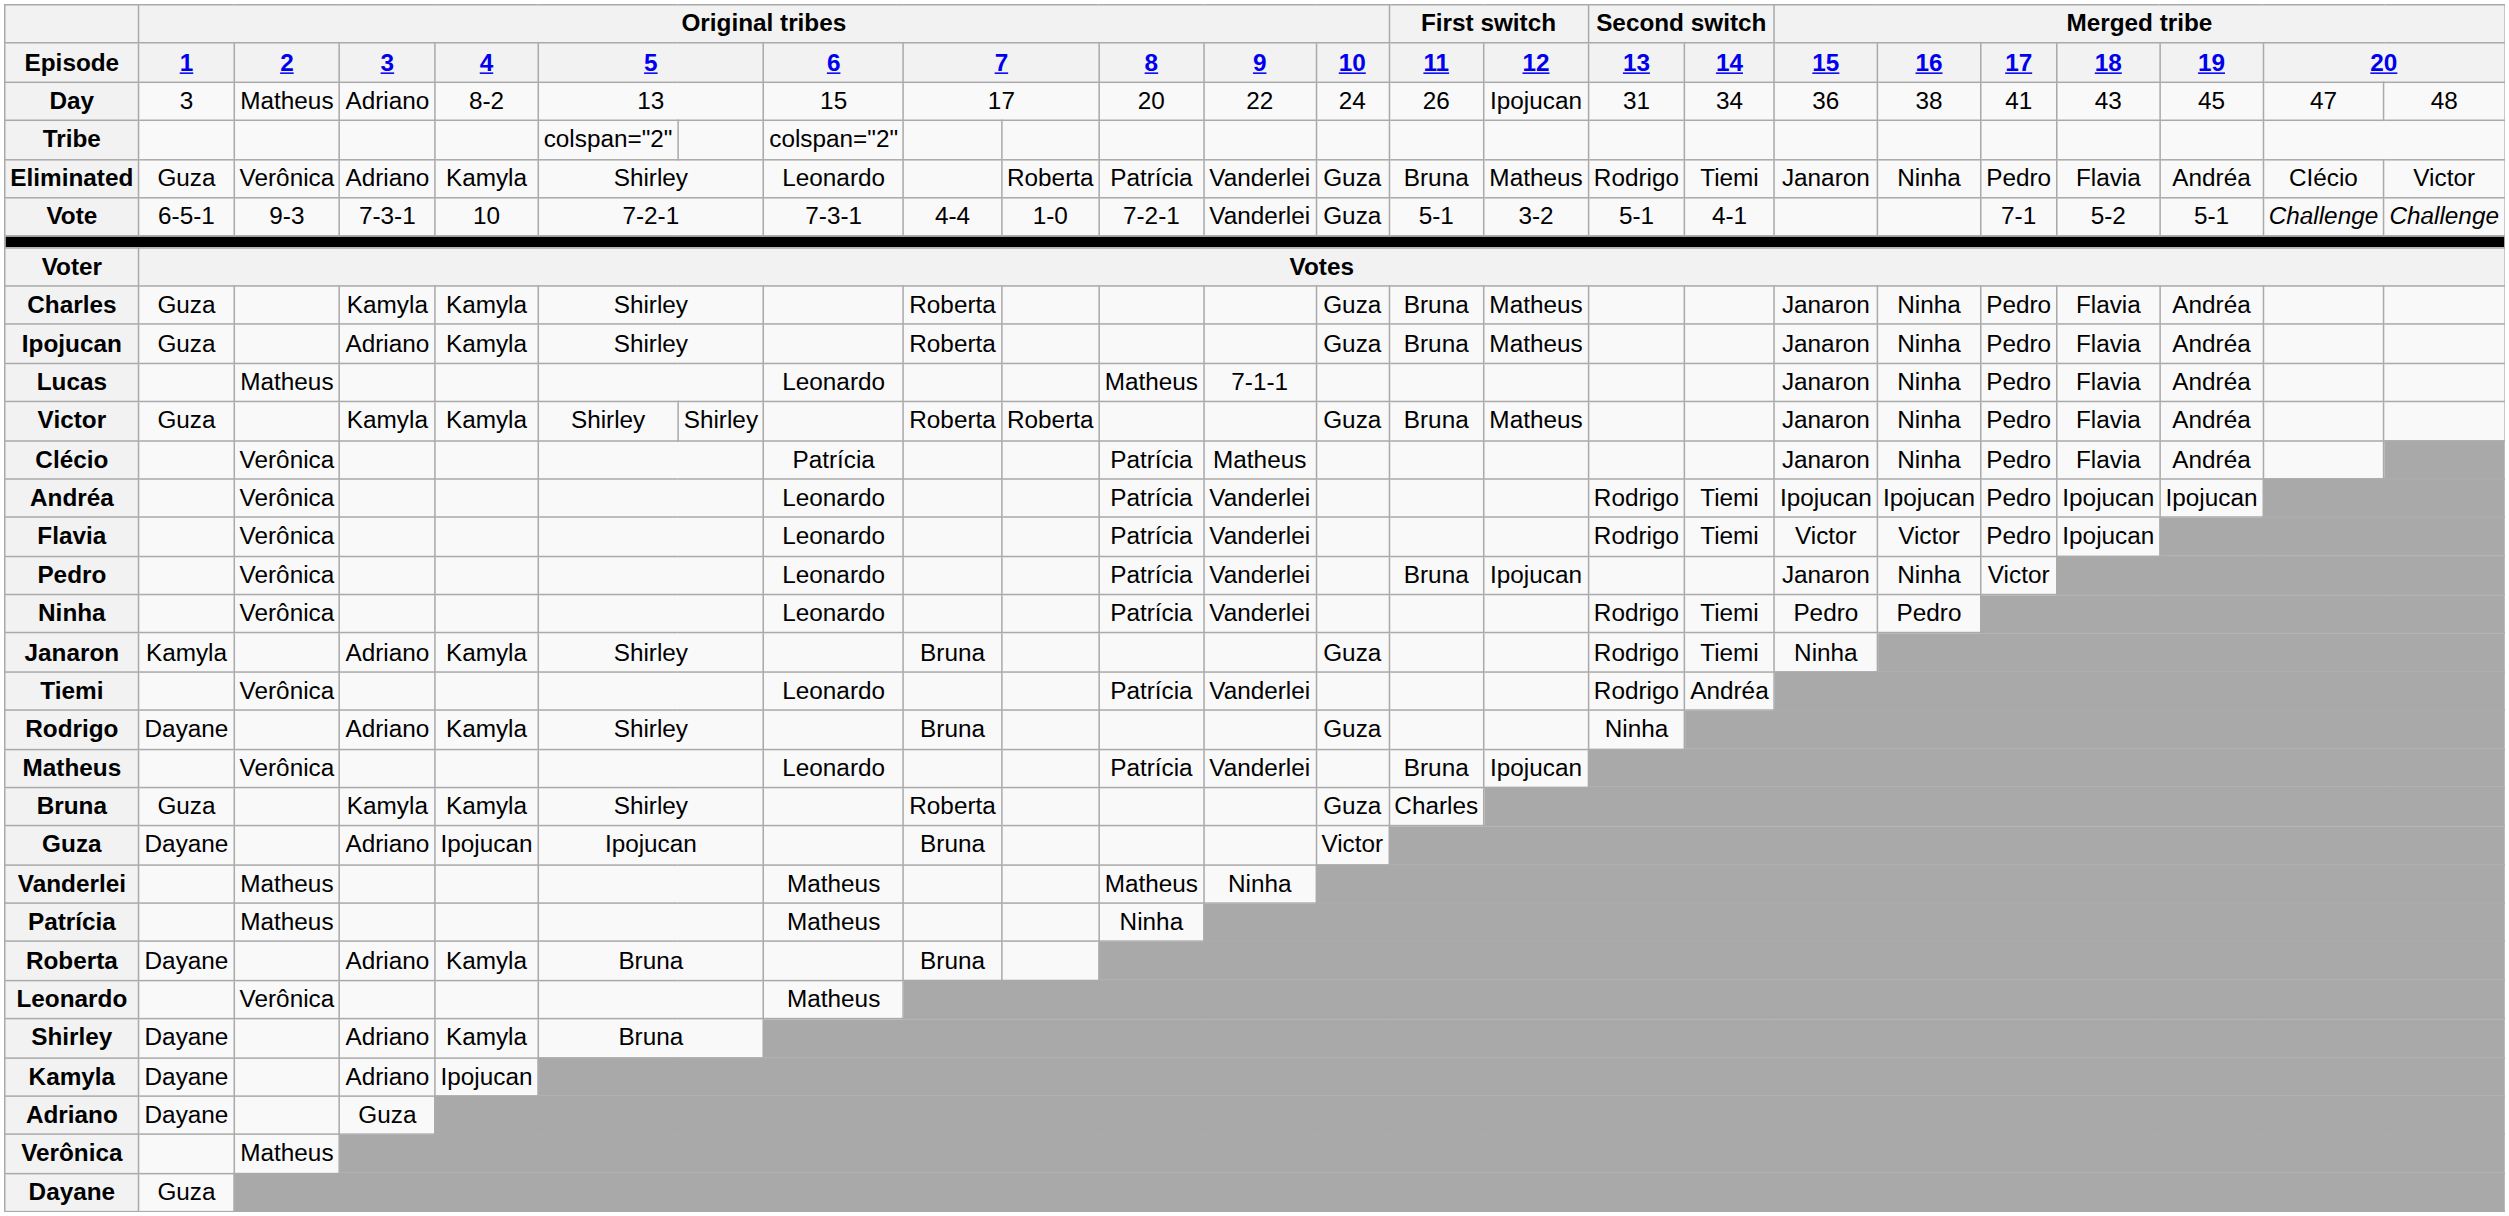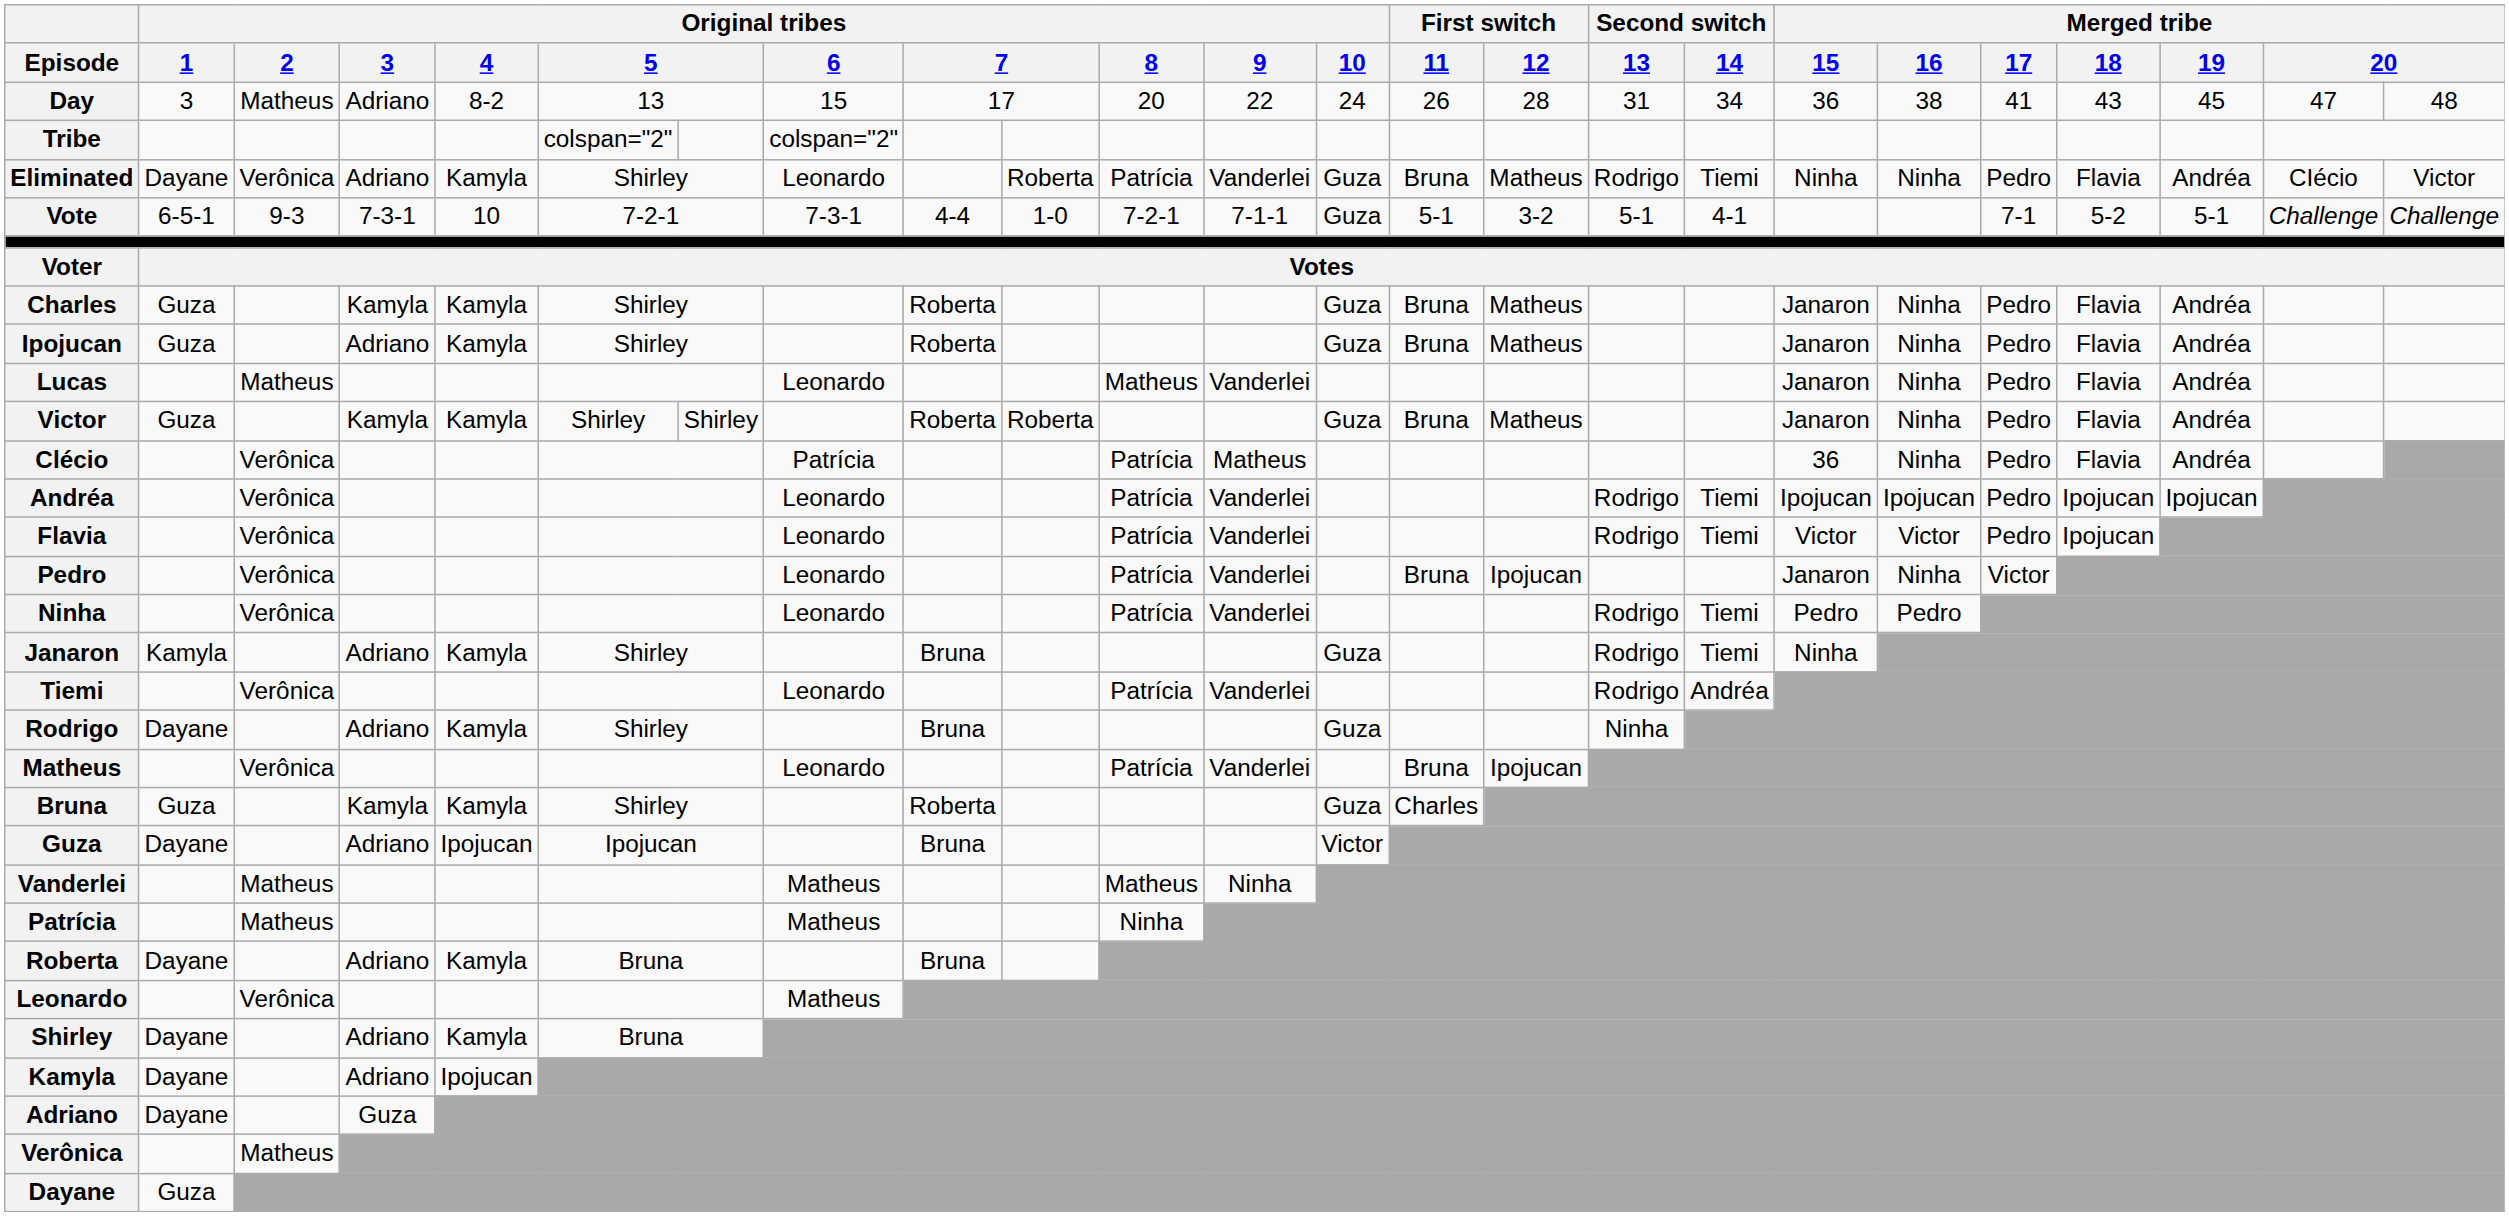(1536, 100) Ipojucan -> (1536, 100) 28
(186, 178) Guza -> (186, 178) Dayane
(1826, 178) Janaron -> (1826, 178) Ninha
(1260, 216) Vanderlei -> (1260, 216) 7-1-1
(1260, 382) 7-1-1 -> (1260, 382) Vanderlei
(1826, 459) Janaron -> (1826, 459) 36
